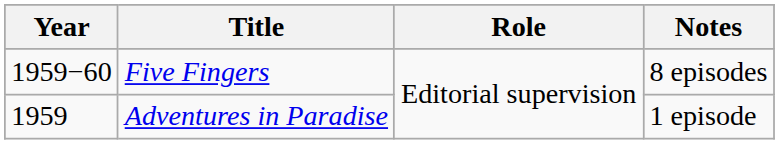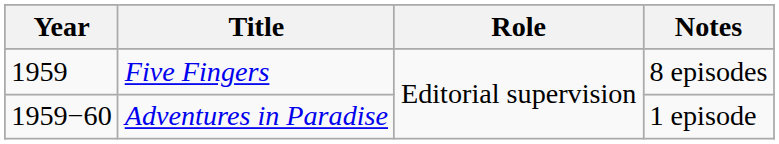(62, 71) 1959−60 -> (40, 71) 1959
(40, 116) 1959 -> (62, 116) 1959−60
